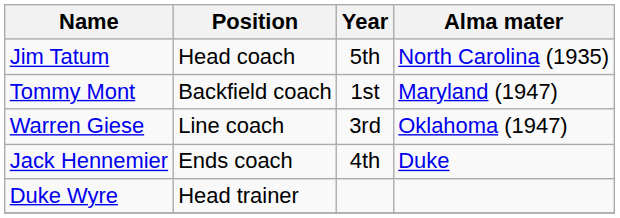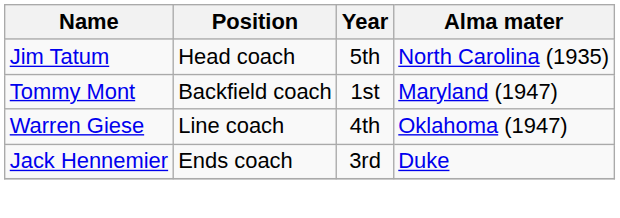(365, 126) 3rd -> (365, 126) 4th
(365, 160) 4th -> (365, 160) 3rd
- row: (64, 195)
